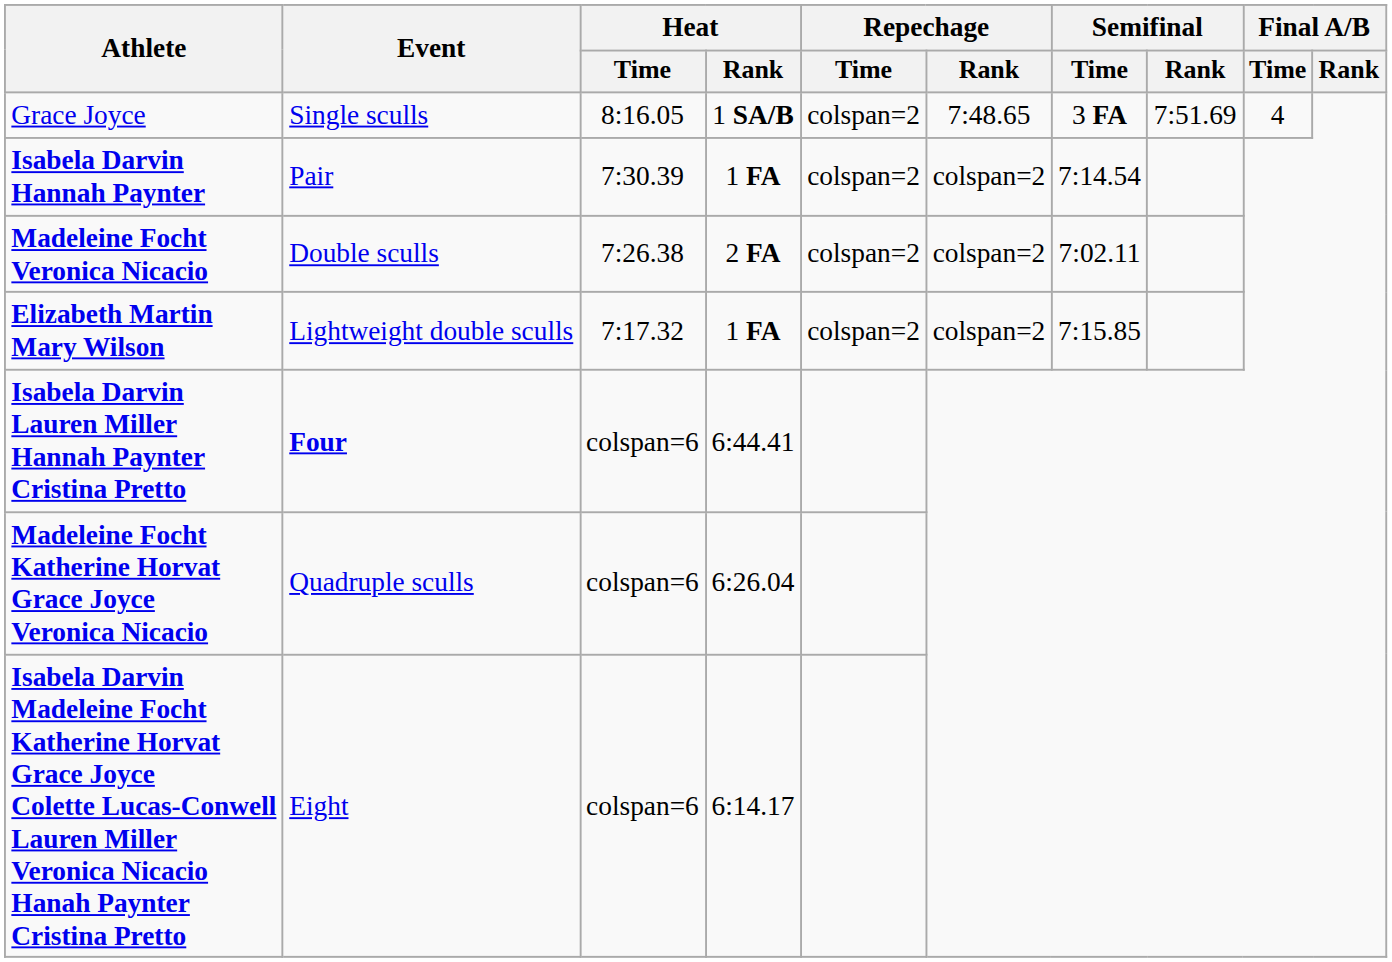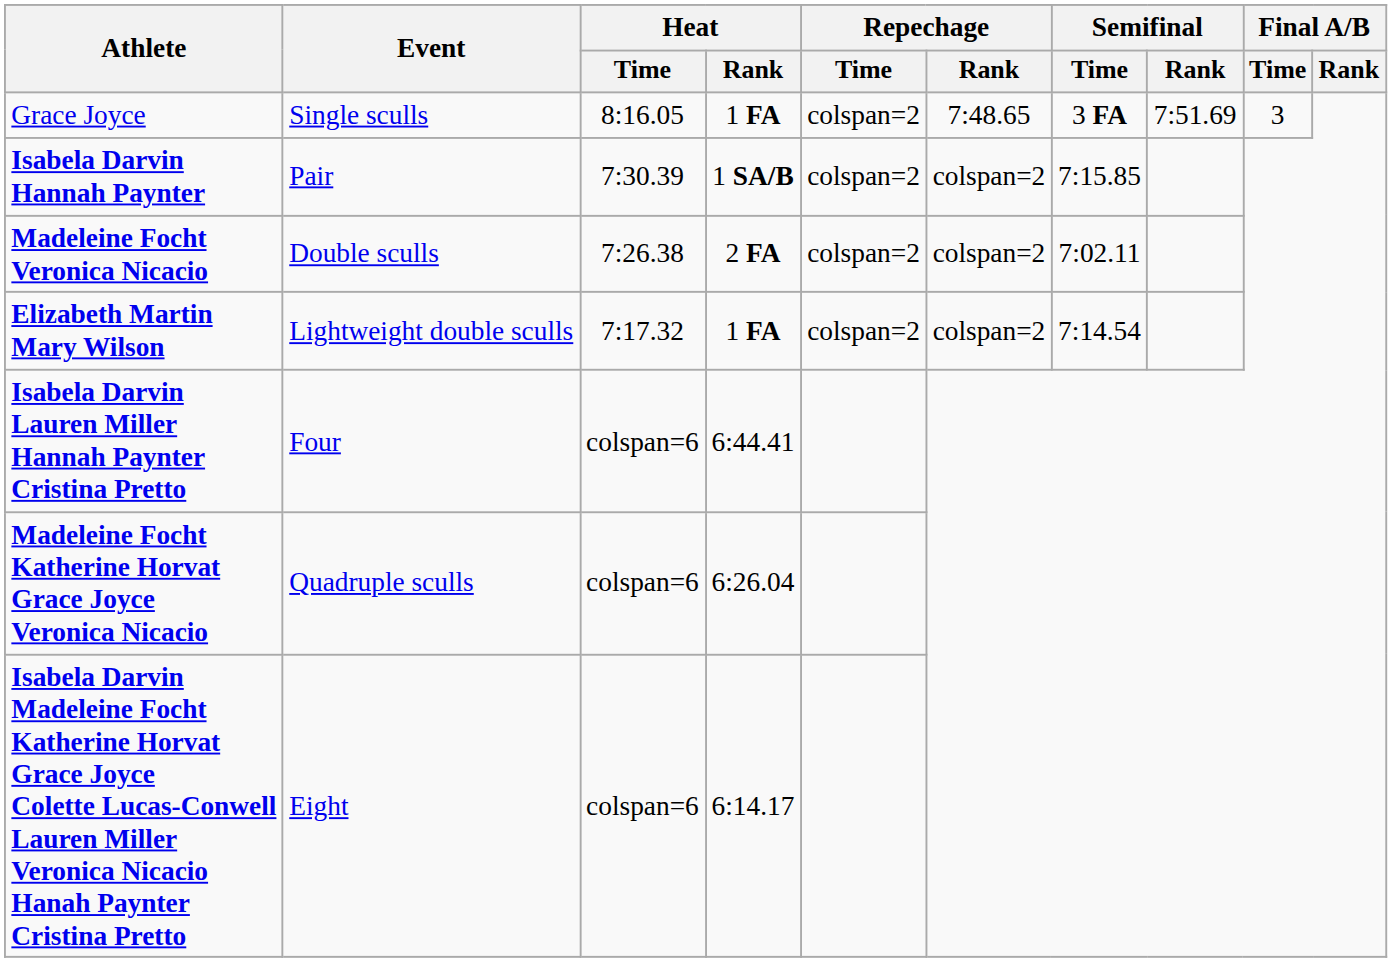(753, 115) 1 SA/B -> (753, 115) 1 FA
(1278, 115) 4 -> (1278, 115) 3
(753, 176) 1 FA -> (753, 176) 1 SA/B
(1100, 176) 7:14.54 -> (1100, 176) 7:15.85
(1100, 331) 7:15.85 -> (1100, 331) 7:14.54
(318, 441) bold -> (315, 441) normal
